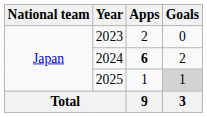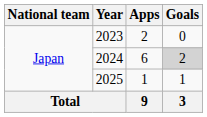(144, 58) bold -> (144, 58) normal
(182, 58) no background -> (182, 58) lightgrey background
(182, 79) lightgrey background -> (182, 79) no background
